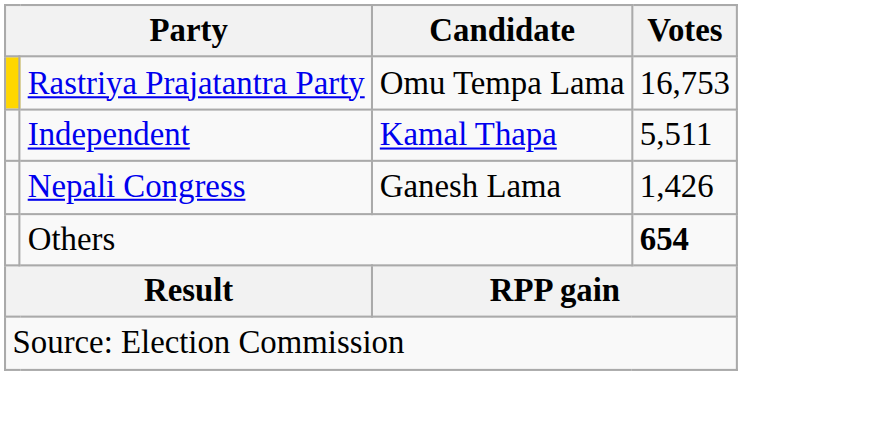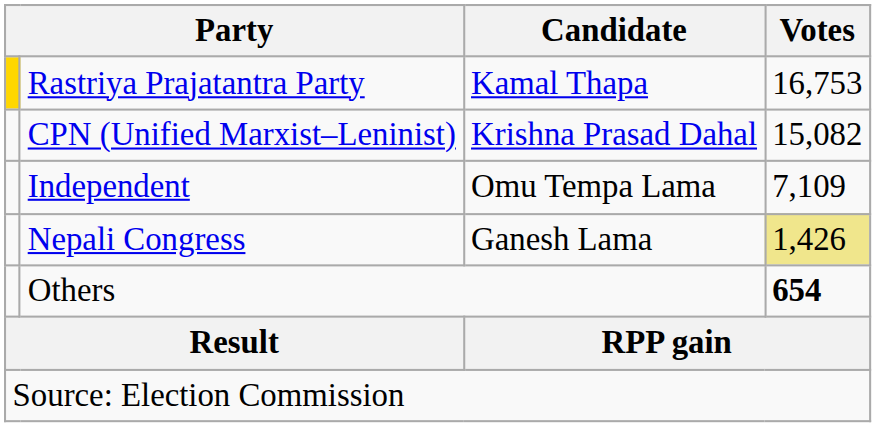(502, 82) Omu Tempa Lama -> (560, 82) Kamal Thapa
+ row: (242, 134)
(468, 134) Kamal Thapa -> (593, 186) Omu Tempa Lama
(676, 134) 5,511 -> (809, 186) 7,109
(677, 186) no background -> (809, 238) khaki background
